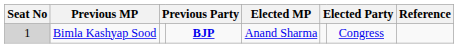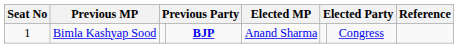(27, 33) lightgrey background -> (27, 33) no background
